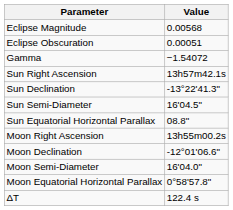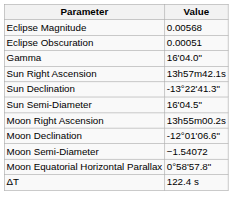(187, 58) −1.54072 -> (184, 58) 16'04.0"
- row: (81, 120)
(184, 167) 16'04.0" -> (187, 151) −1.54072
